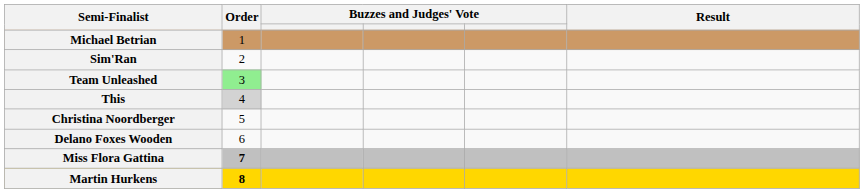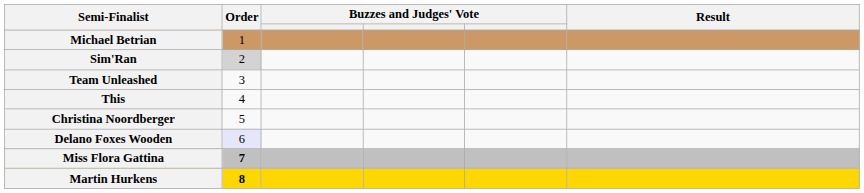(242, 59) no background -> (242, 59) lightgrey background
(242, 79) lightgreen background -> (242, 79) no background
(242, 99) lightgrey background -> (242, 99) no background
(242, 138) no background -> (242, 138) lavender background
